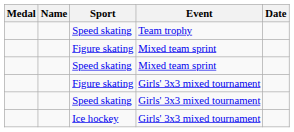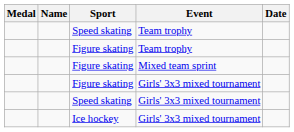(177, 48) Mixed team sprint -> (165, 48) Team trophy
(102, 66) Speed skating -> (103, 66) Figure skating
